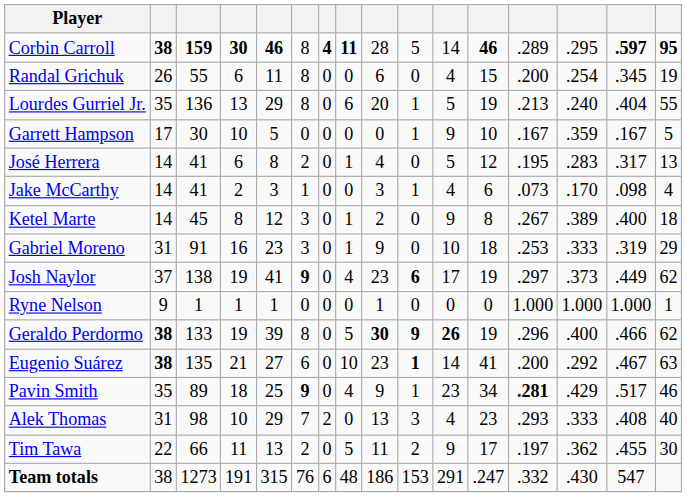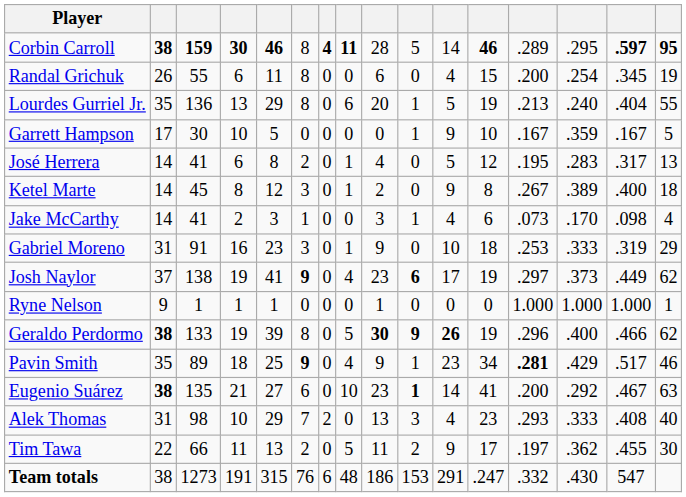rows swapped: (52, 219) <-> (64, 190)
rows swapped: (53, 391) <-> (66, 362)
